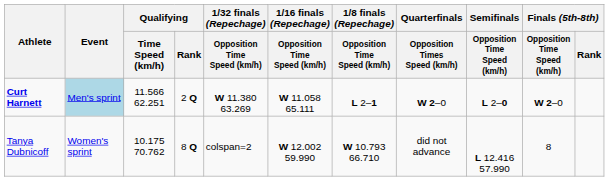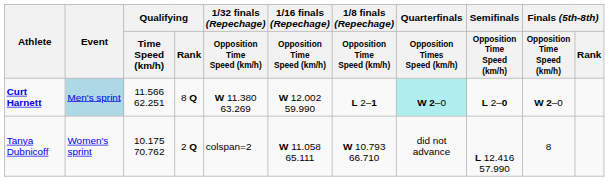(189, 98) 2 Q -> (189, 98) 8 Q
(300, 103) W 11.058 65.111 -> (300, 103) W 12.002 59.990
(432, 103) no background -> (432, 103) paleturquoise background
(189, 146) 8 Q -> (189, 146) 2 Q
(300, 152) W 12.002 59.990 -> (300, 152) W 11.058 65.111
